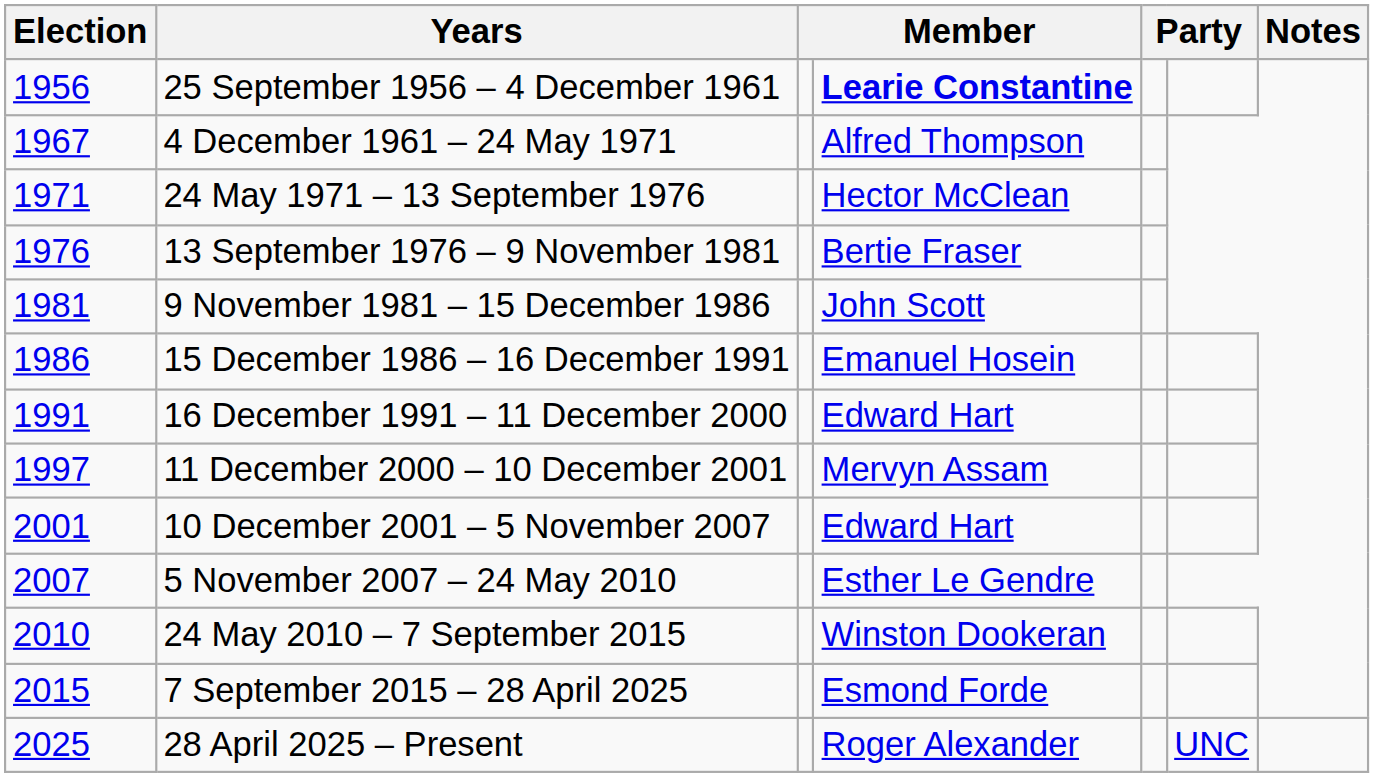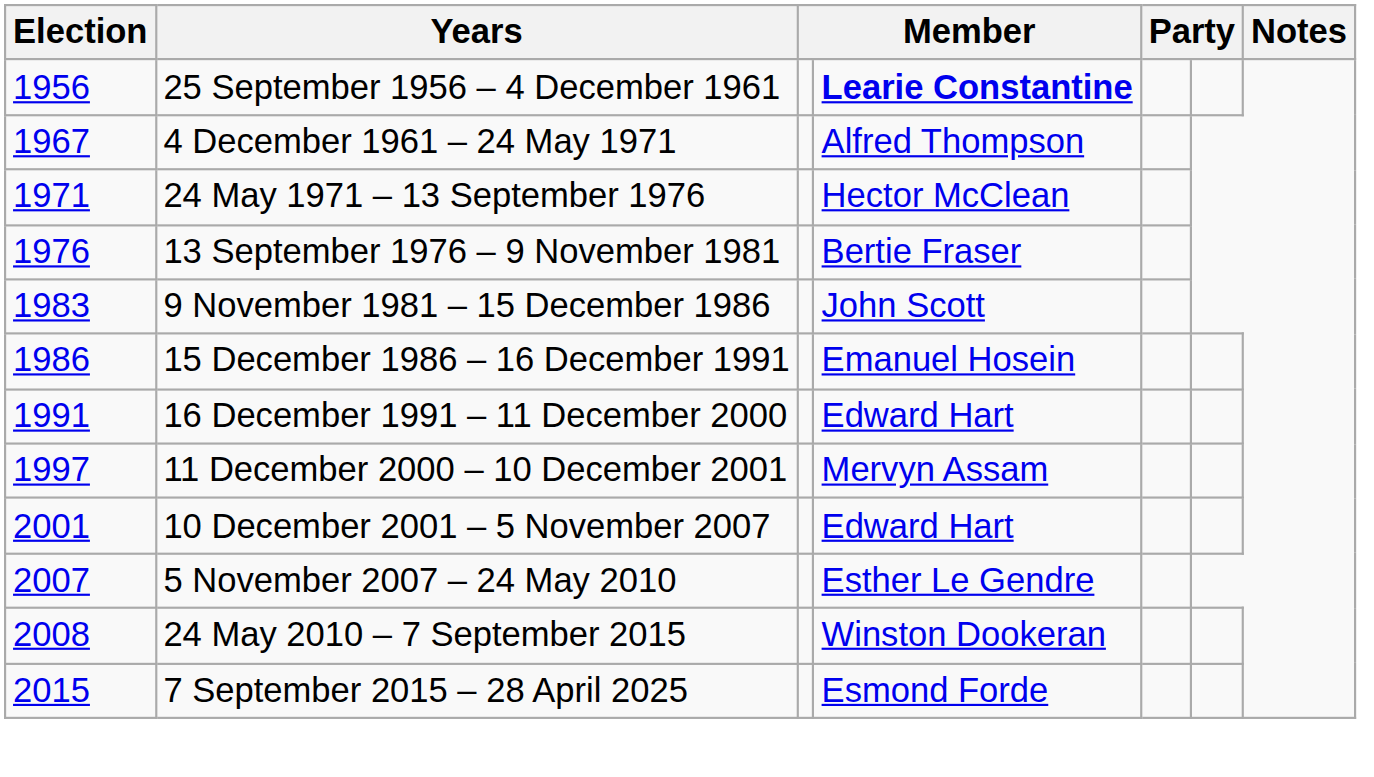(51, 305) 1981 -> (51, 305) 1983
(51, 634) 2010 -> (51, 634) 2008
- row: (343, 744)
